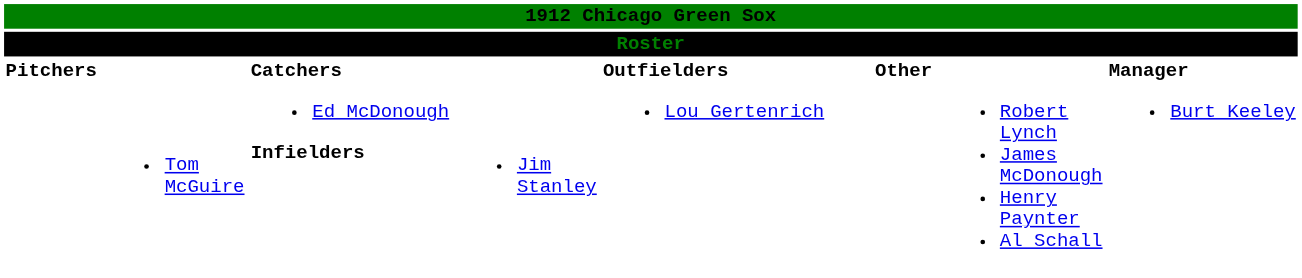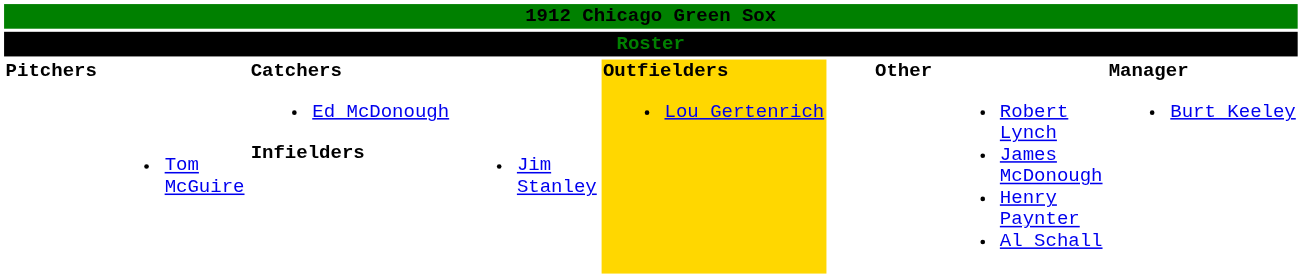(714, 92) no background -> (714, 92) gold background
